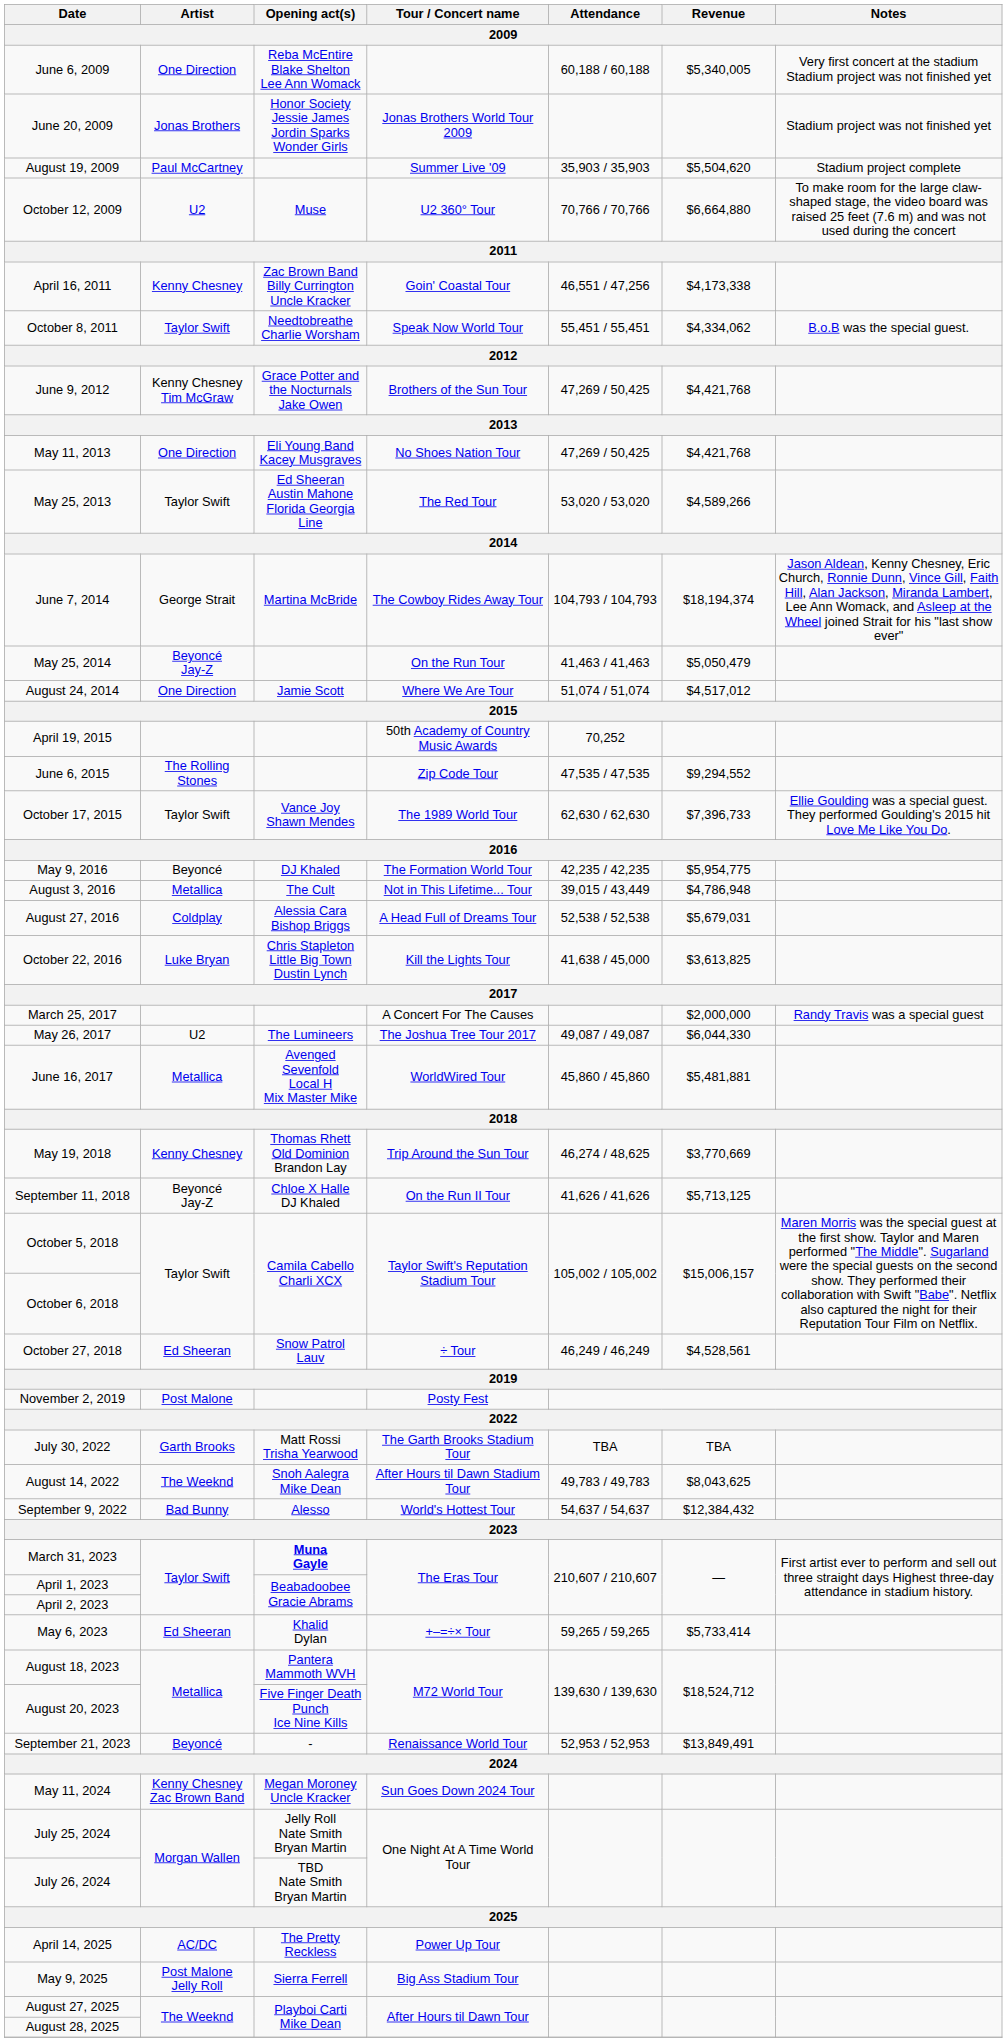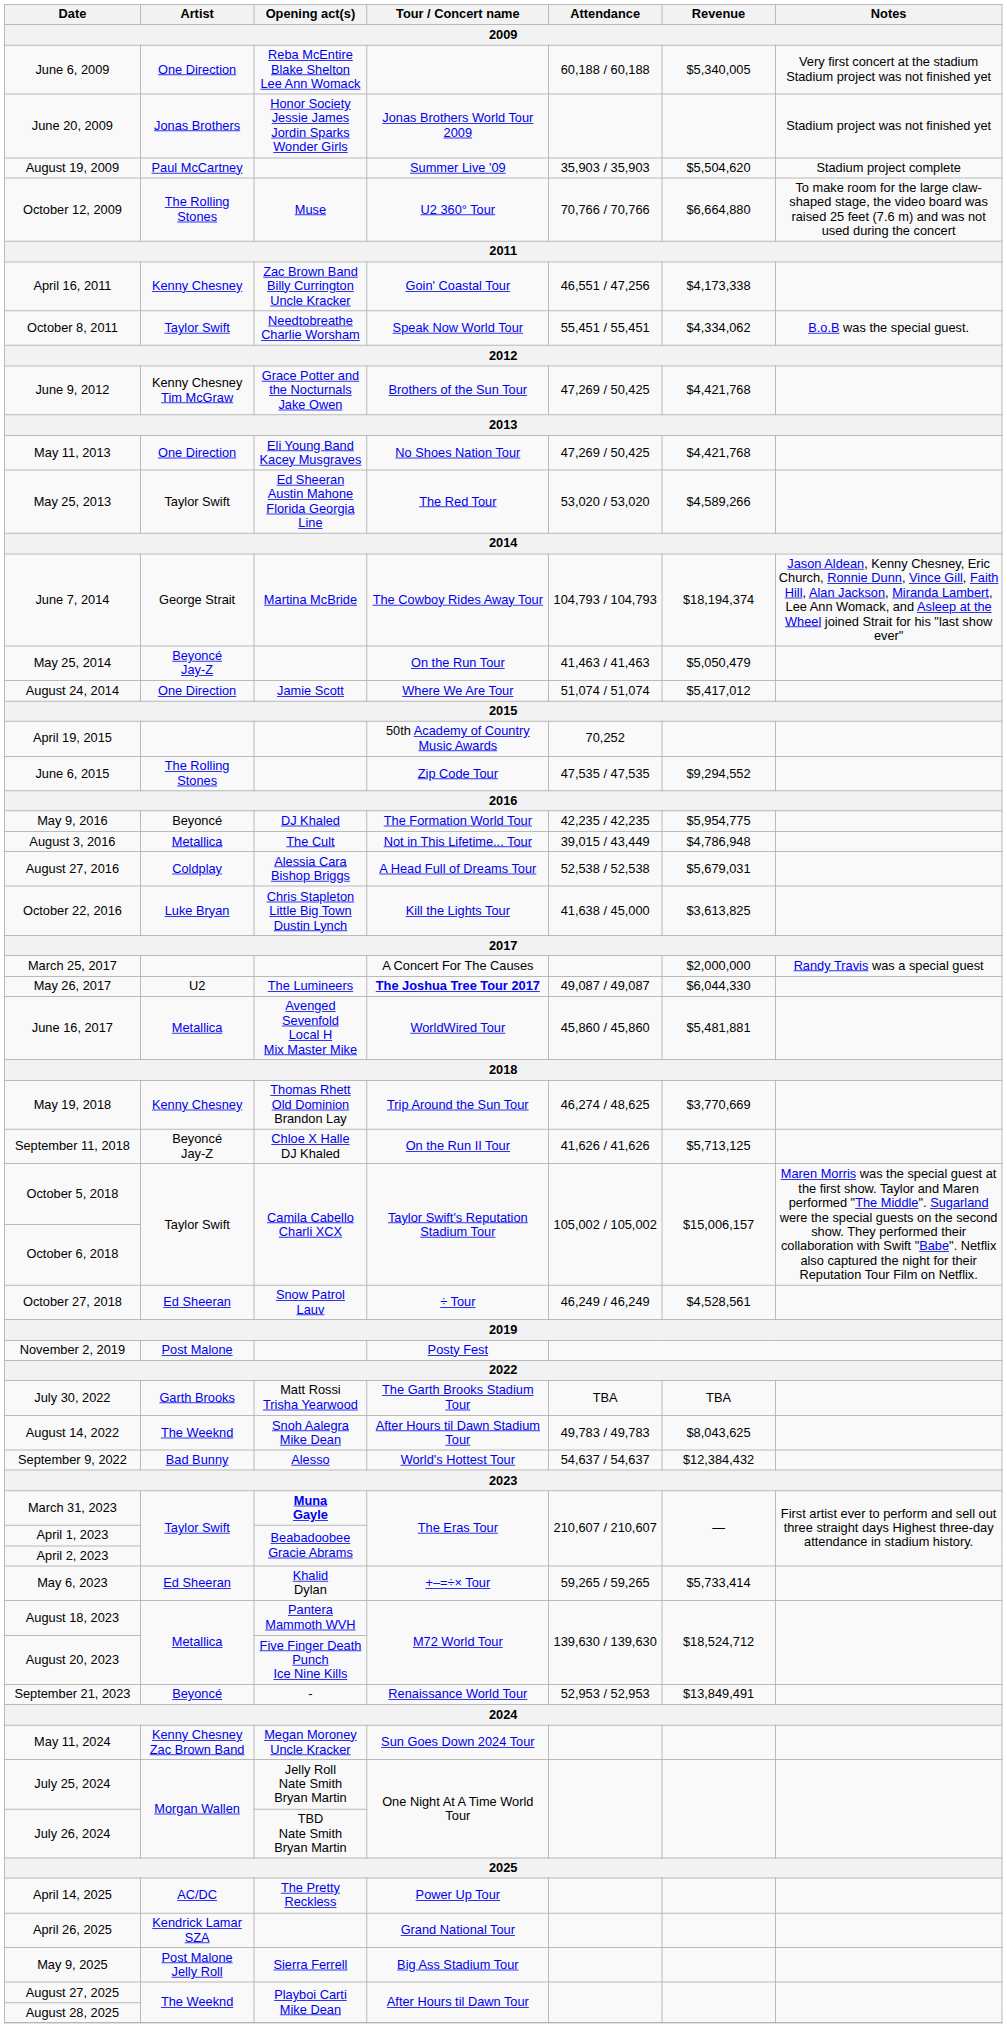(197, 209) U2 -> (197, 209) The Rolling Stones
(719, 690) $4,517,012 -> (719, 690) $5,417,012
- row: (72, 815)
(458, 1035) normal -> (458, 986) bold
+ row: (72, 1930)
